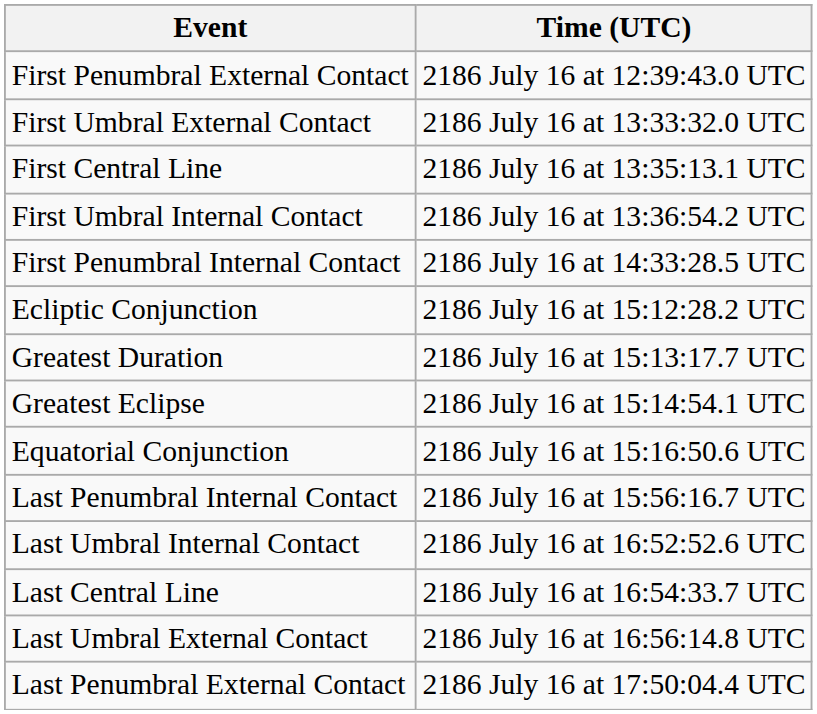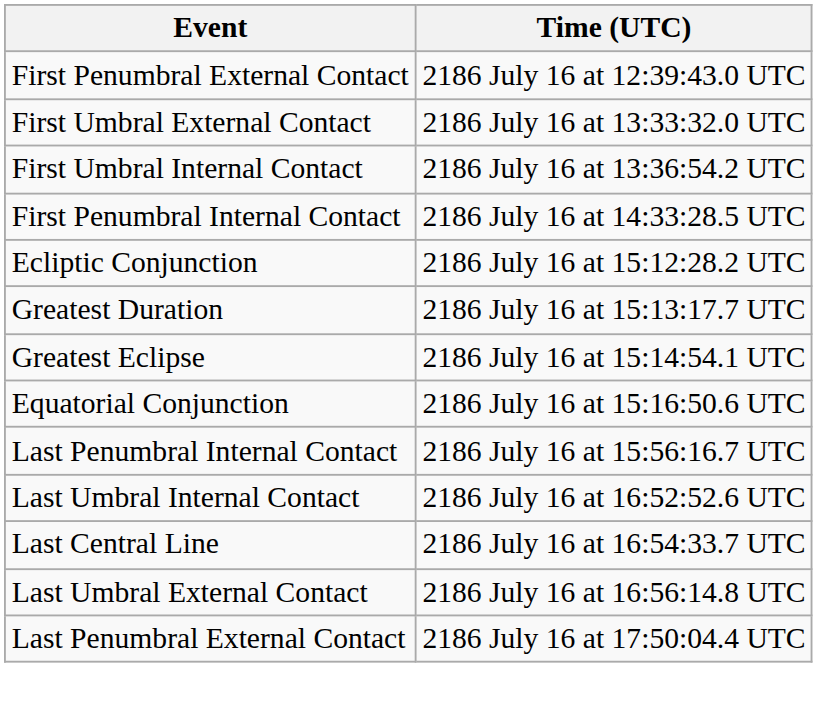- row: (117, 168)
